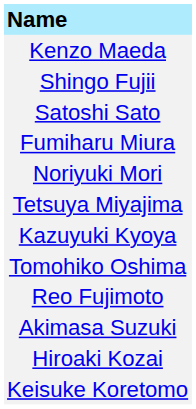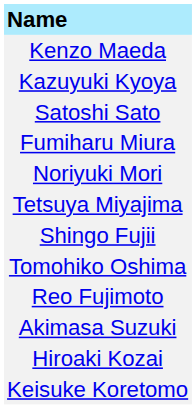(98, 81) Shingo Fujii -> (98, 81) Kazuyuki Kyoya
(98, 235) Kazuyuki Kyoya -> (98, 235) Shingo Fujii
